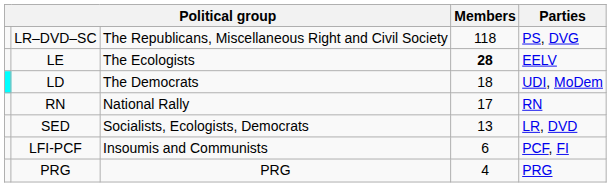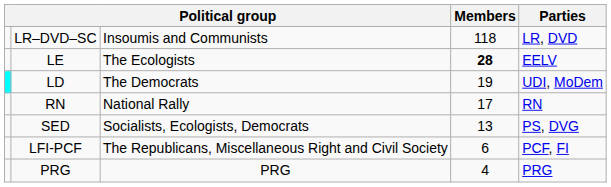(275, 38) The Republicans, Miscellaneous Right and Civil Society -> (185, 38) Insoumis and Communists
(551, 38) PS, DVG -> (550, 38) LR, DVD
(485, 82) 18 -> (485, 82) 19
(550, 126) LR, DVD -> (551, 126) PS, DVG
(185, 149) Insoumis and Communists -> (275, 149) The Republicans, Miscellaneous Right and Civil Society
